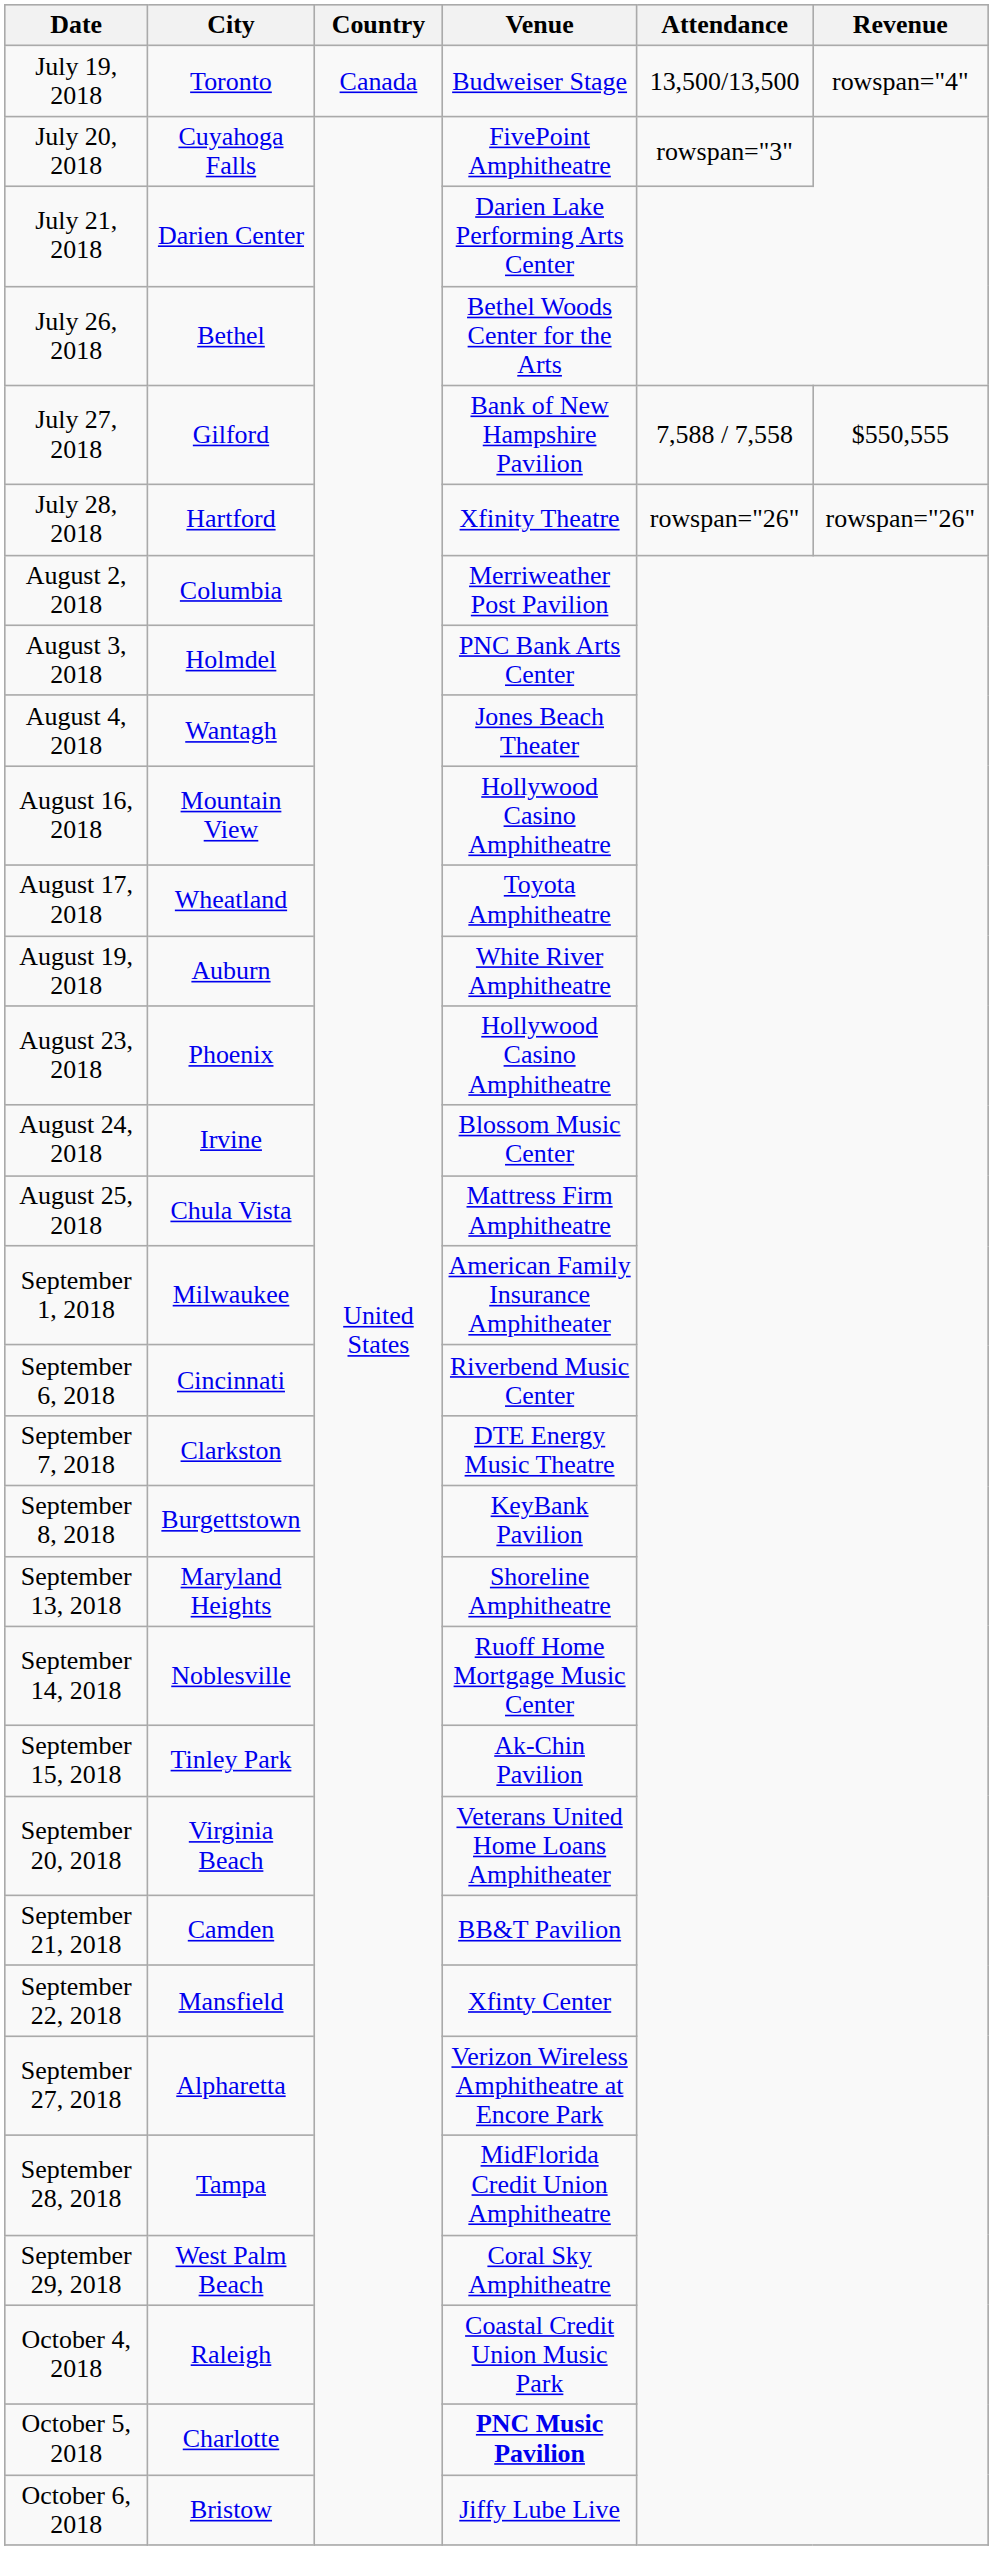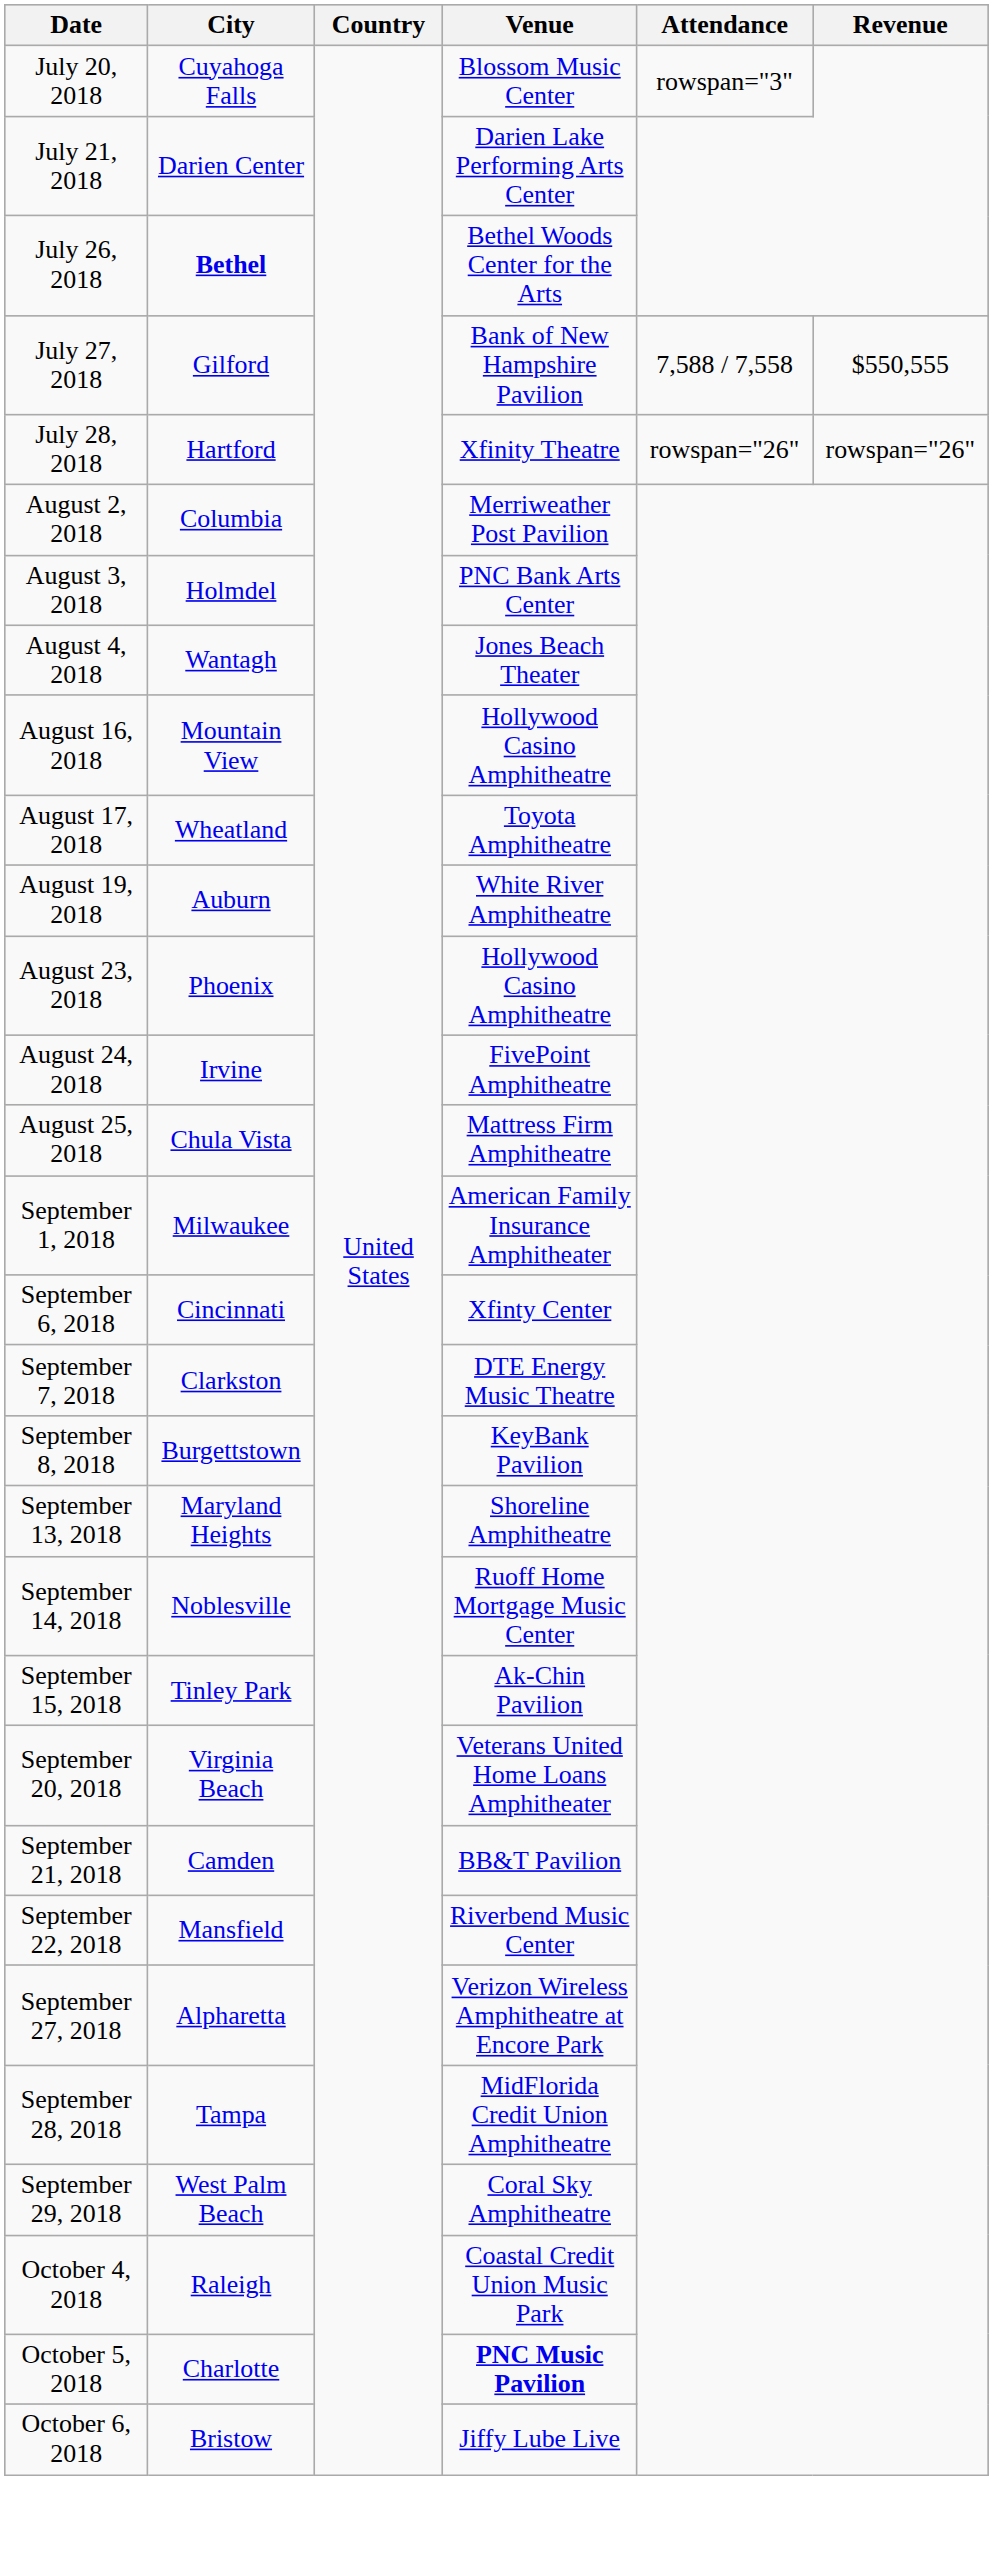- row: (76, 80)
(540, 151) FivePoint Amphitheatre -> (540, 80) Blossom Music Center
(231, 335) normal -> (231, 265) bold
(540, 1140) Blossom Music Center -> (540, 1069) FivePoint Amphitheatre
(540, 1379) Riverbend Music Center -> (540, 1309) Xfinty Center
(540, 2000) Xfinty Center -> (540, 1930) Riverbend Music Center
